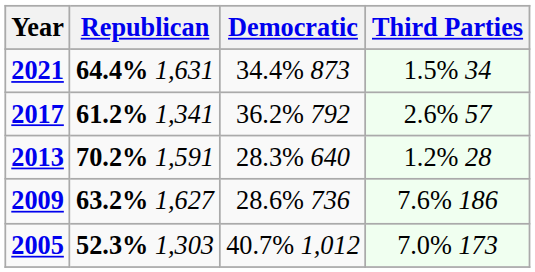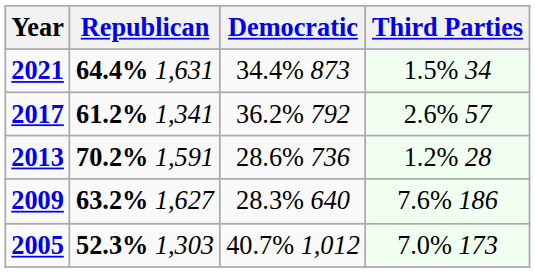(293, 157) 28.3% 640 -> (293, 157) 28.6% 736
(293, 200) 28.6% 736 -> (293, 200) 28.3% 640
